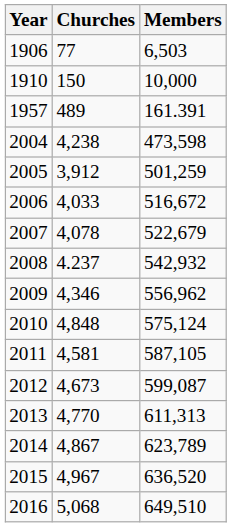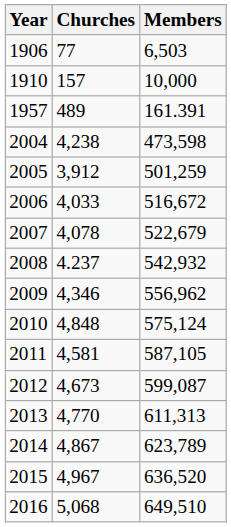(71, 80) 150 -> (71, 80) 157
